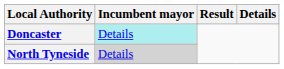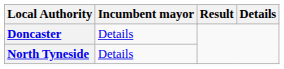(116, 34) paleturquoise background -> (116, 34) no background
(116, 53) lightgrey background -> (116, 53) no background
